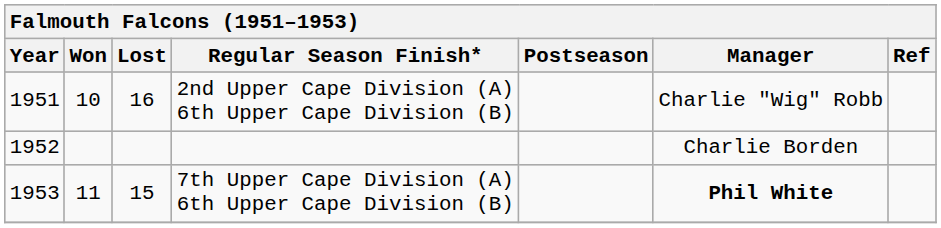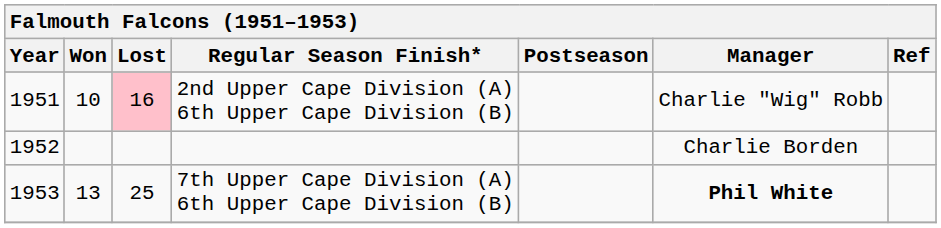(142, 102) no background -> (142, 102) pink background
(88, 193) 11 -> (88, 193) 13
(142, 193) 15 -> (142, 193) 25
